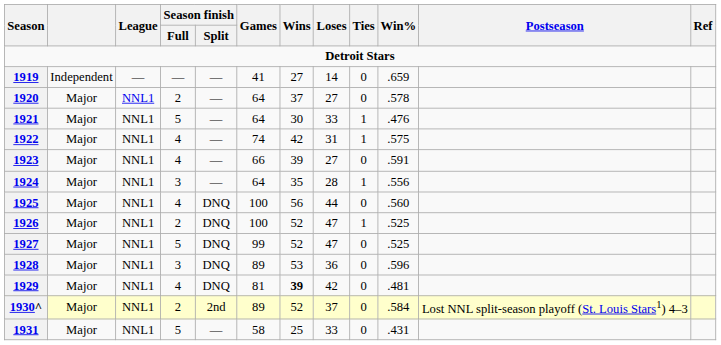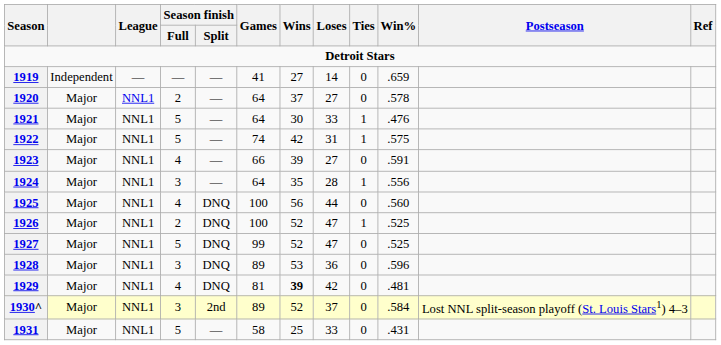(178, 139) 4 -> (178, 139) 5
(178, 307) 2 -> (178, 307) 3
